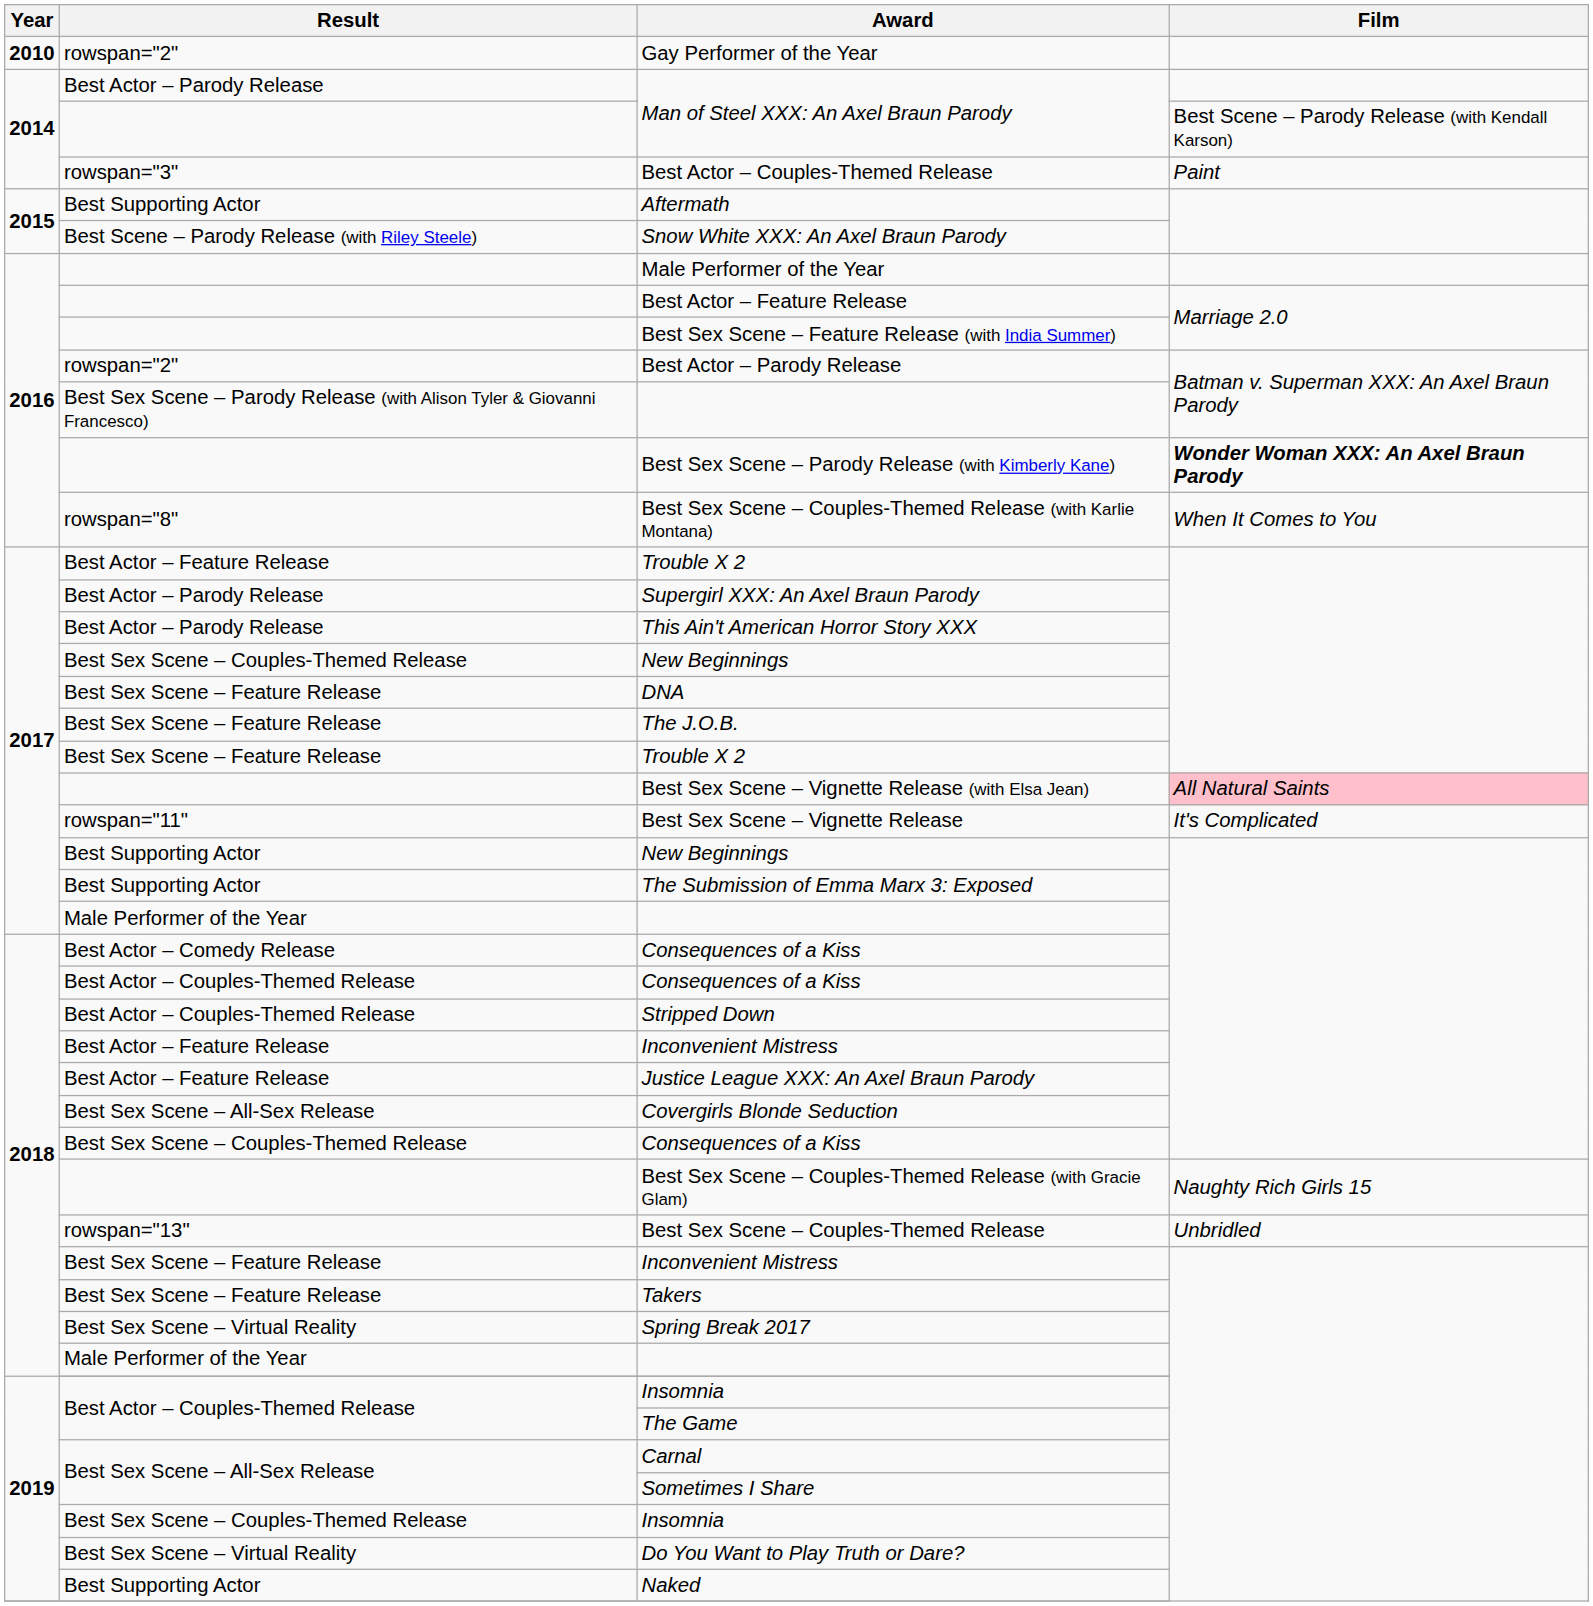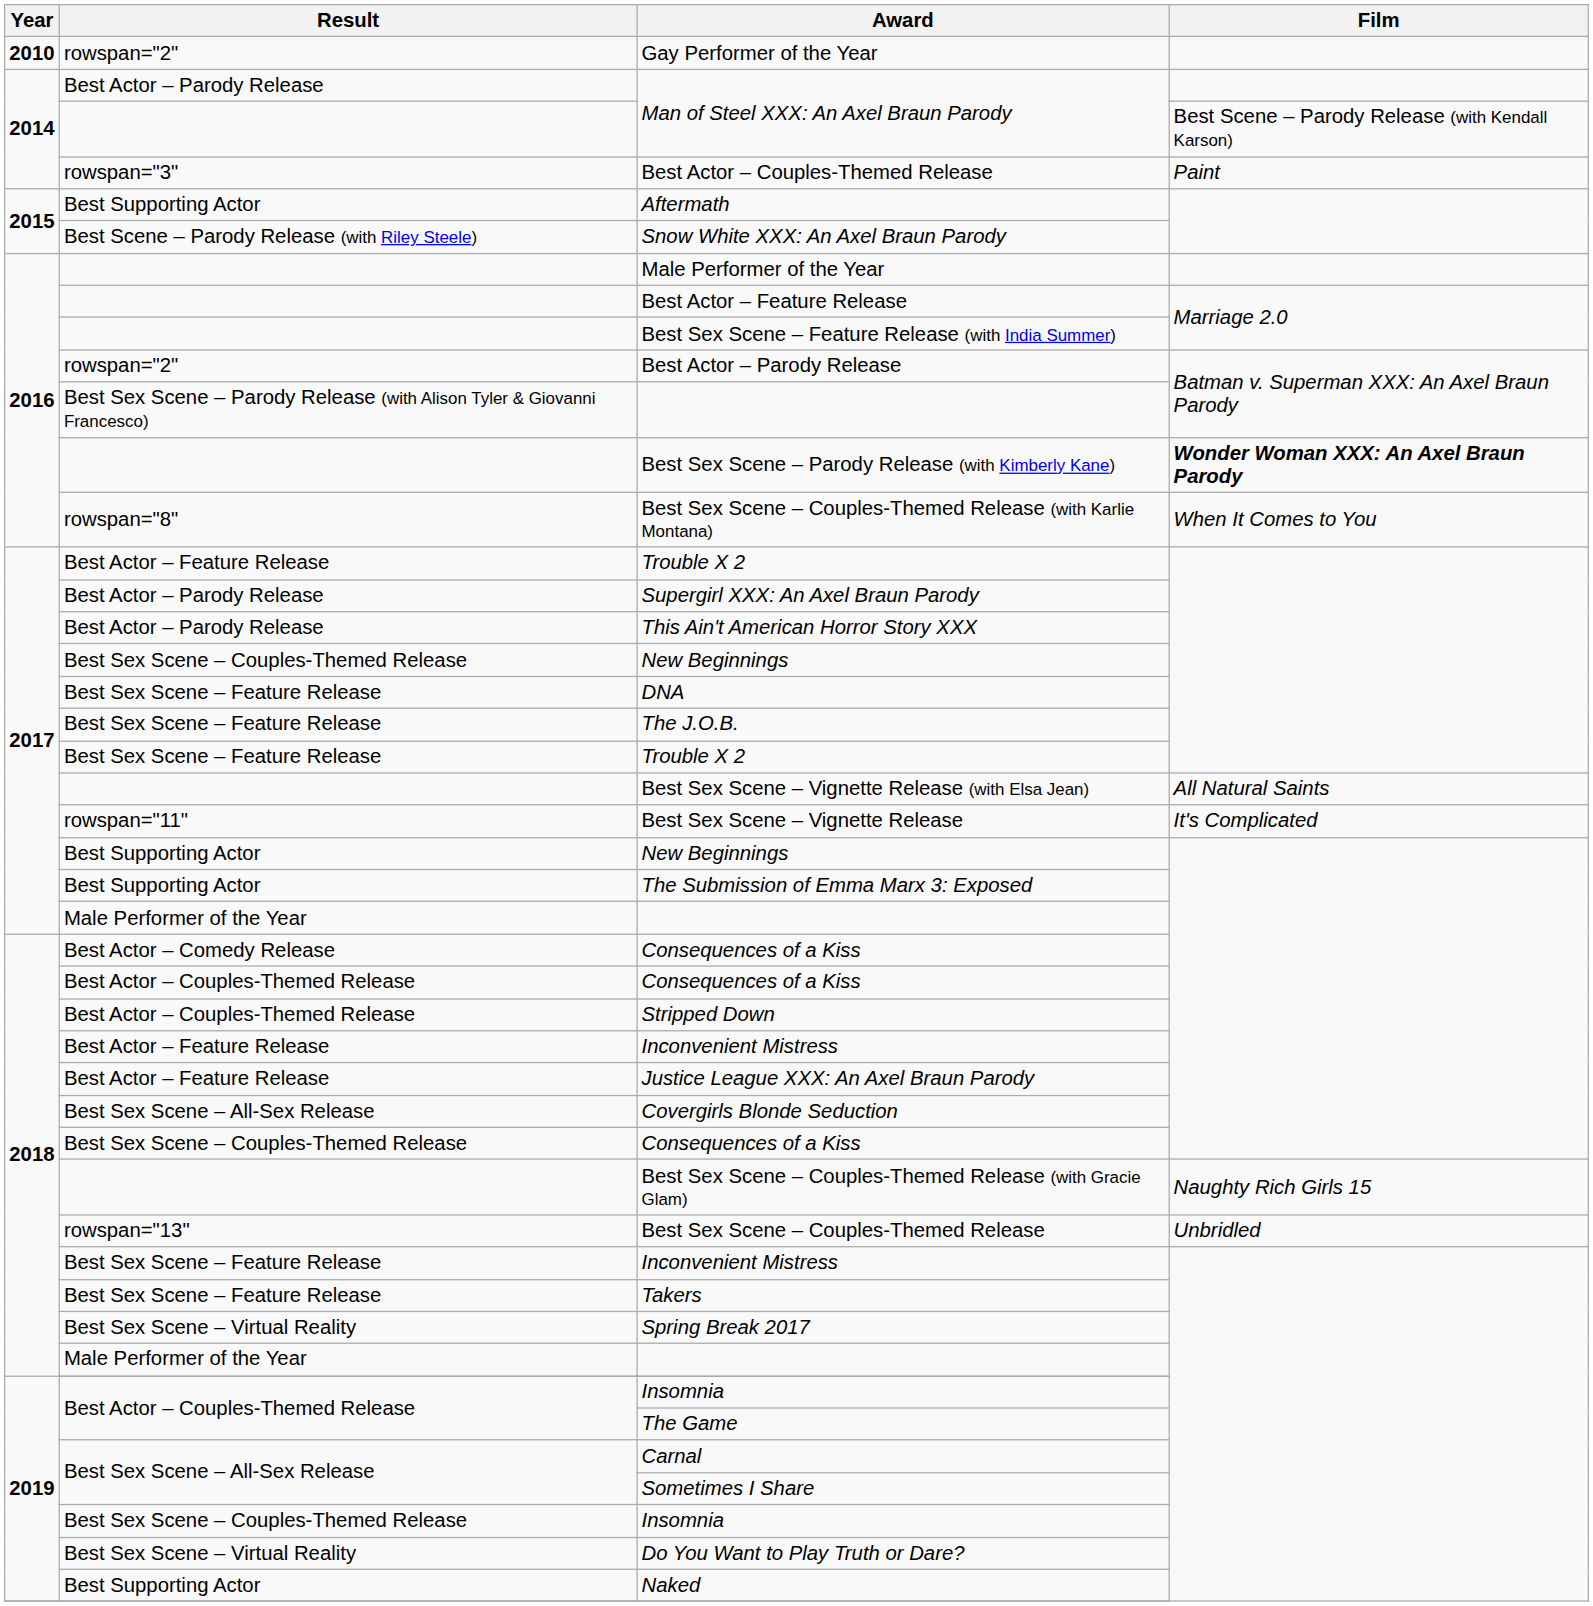(1252, 788) pink background -> (1252, 788) no background
